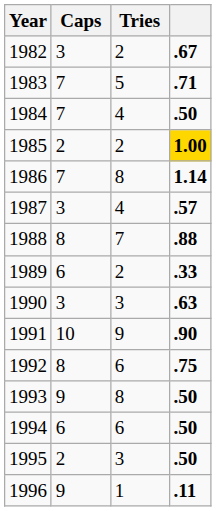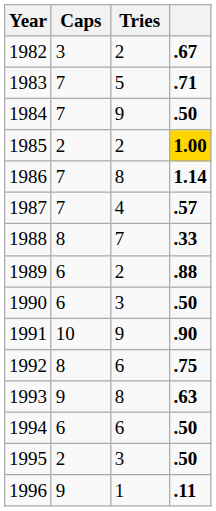(119, 114) 4 -> (119, 114) 9
(61, 208) 3 -> (61, 208) 7
(185, 239) .88 -> (185, 239) .33
(185, 270) .33 -> (185, 270) .88
(61, 302) 3 -> (61, 302) 6
(185, 302) .63 -> (185, 302) .50
(185, 396) .50 -> (185, 396) .63
